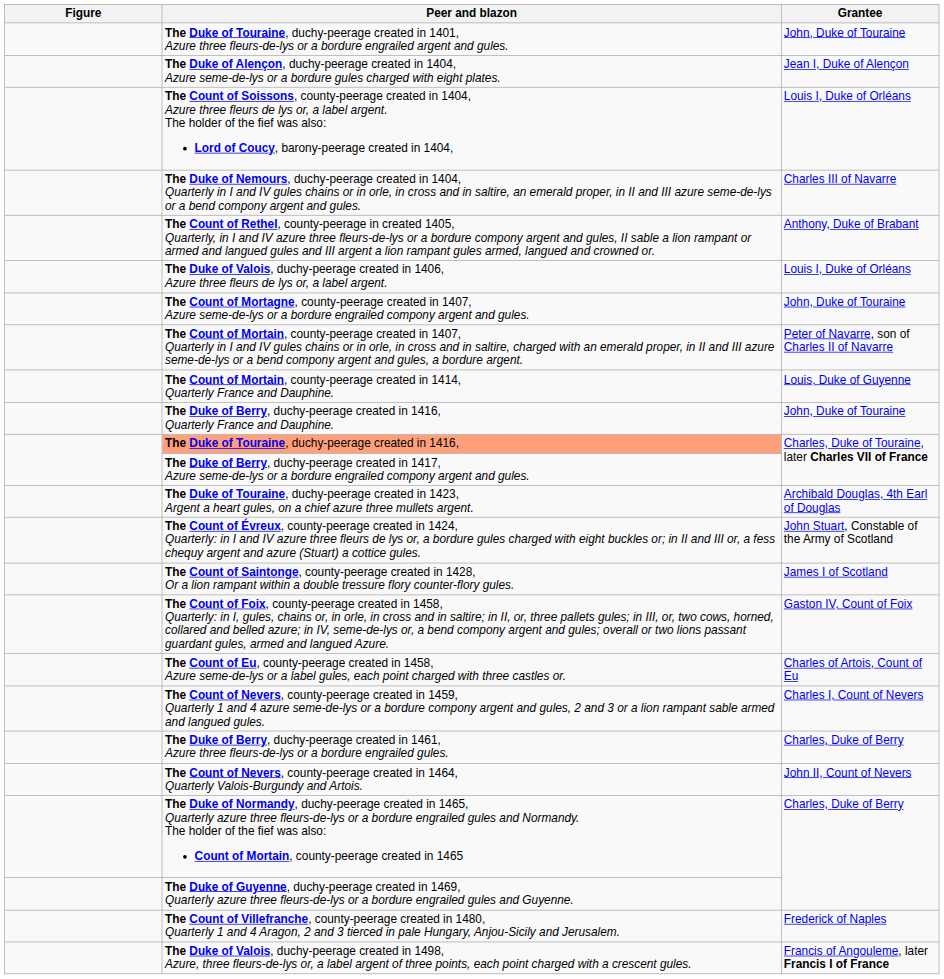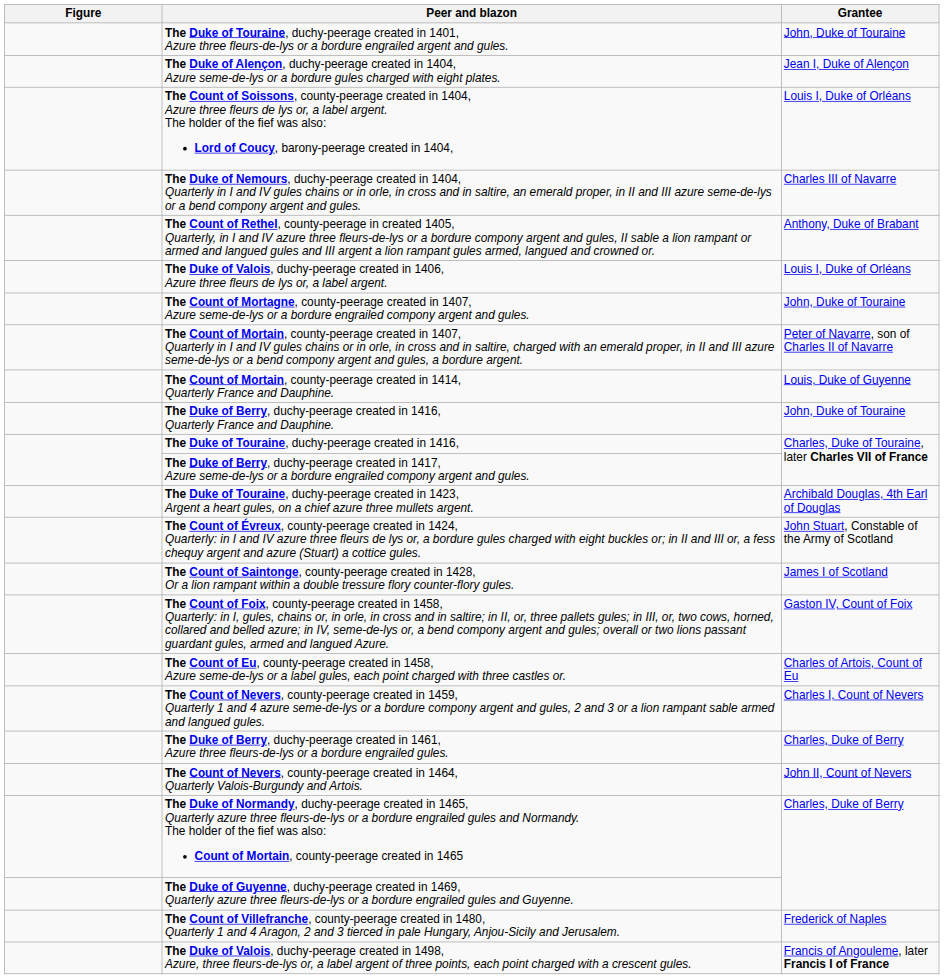(312, 443) lightsalmon background -> (312, 443) no background
